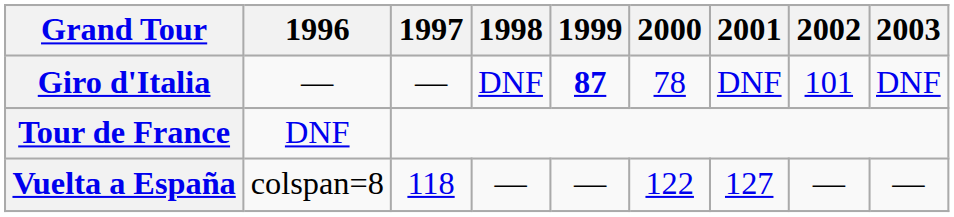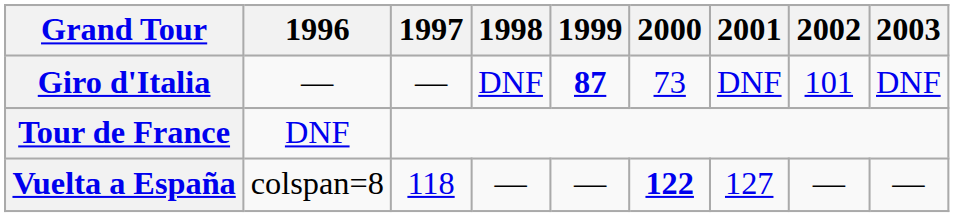(670, 81) 78 -> (670, 81) 73
(670, 183) normal -> (670, 183) bold
